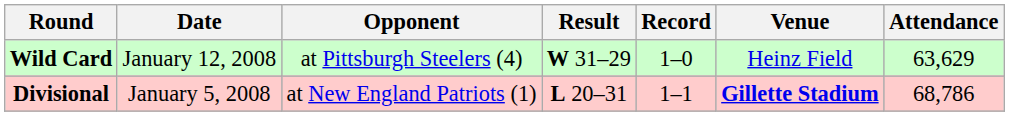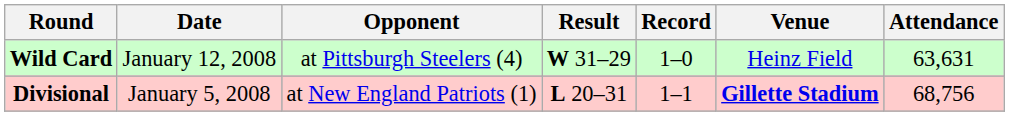(944, 57) 63,629 -> (944, 57) 63,631
(944, 93) 68,786 -> (944, 93) 68,756
